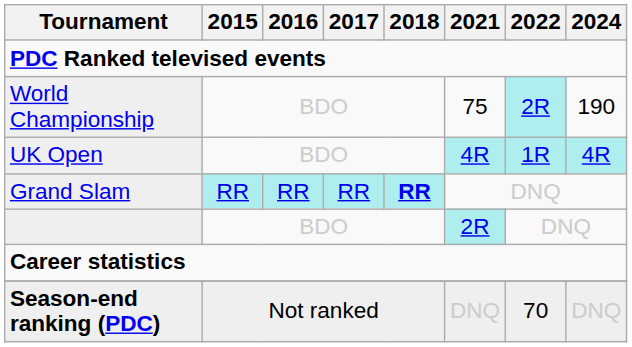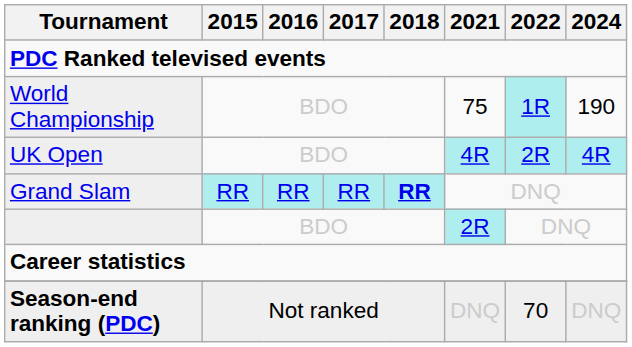(536, 106) 2R -> (536, 106) 1R
(536, 155) 1R -> (536, 155) 2R
